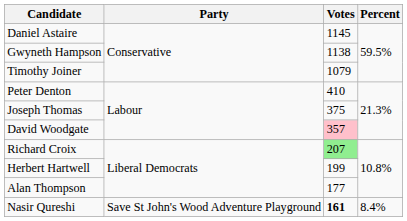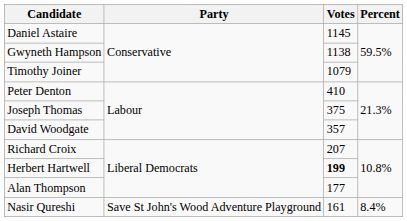(336, 129) pink background -> (336, 129) no background
(336, 149) lightgreen background -> (336, 149) no background
(336, 168) normal -> (336, 168) bold
(336, 206) bold -> (336, 206) normal
